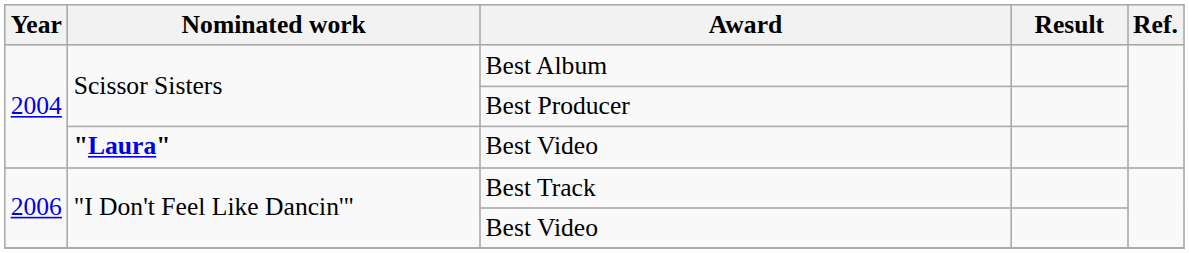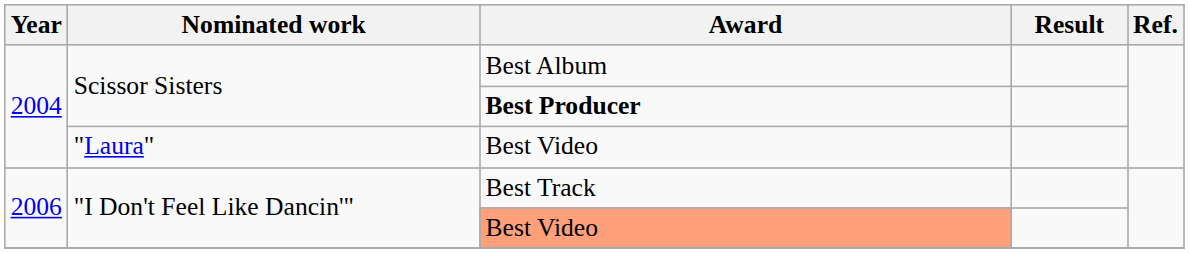(558, 106) normal -> (563, 106) bold
(122, 146) bold -> (114, 146) normal
(542, 227) no background -> (542, 227) lightsalmon background
